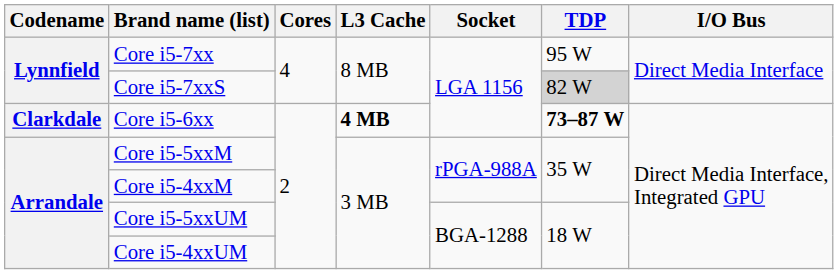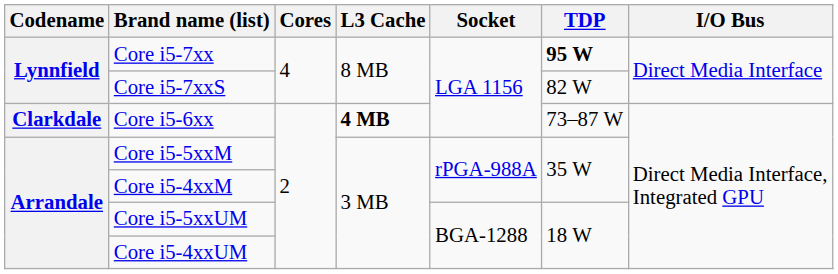(569, 53) normal -> (570, 53) bold
(569, 86) lightgrey background -> (569, 86) no background
(585, 119) bold -> (585, 119) normal
